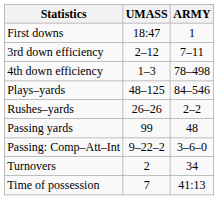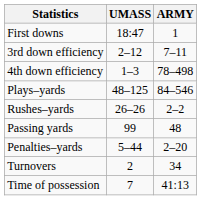- row: (64, 147)
+ row: (45, 147)
